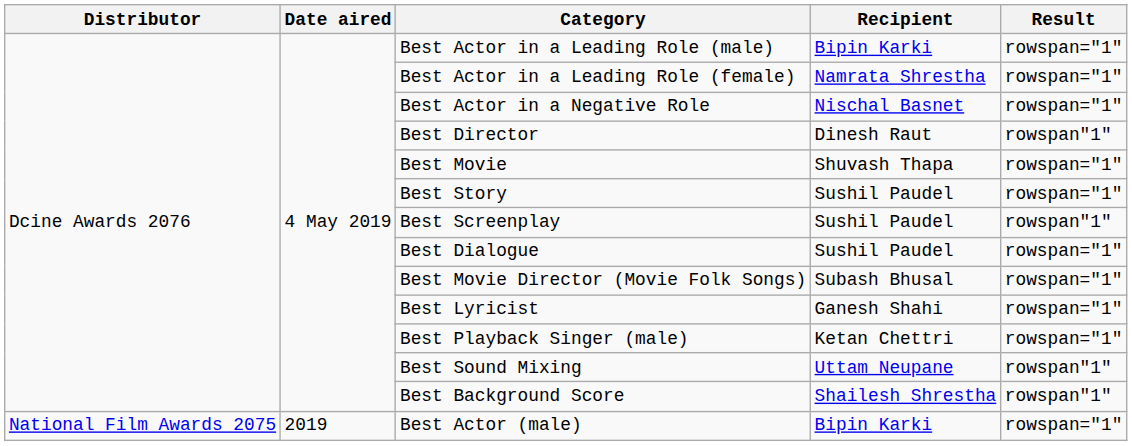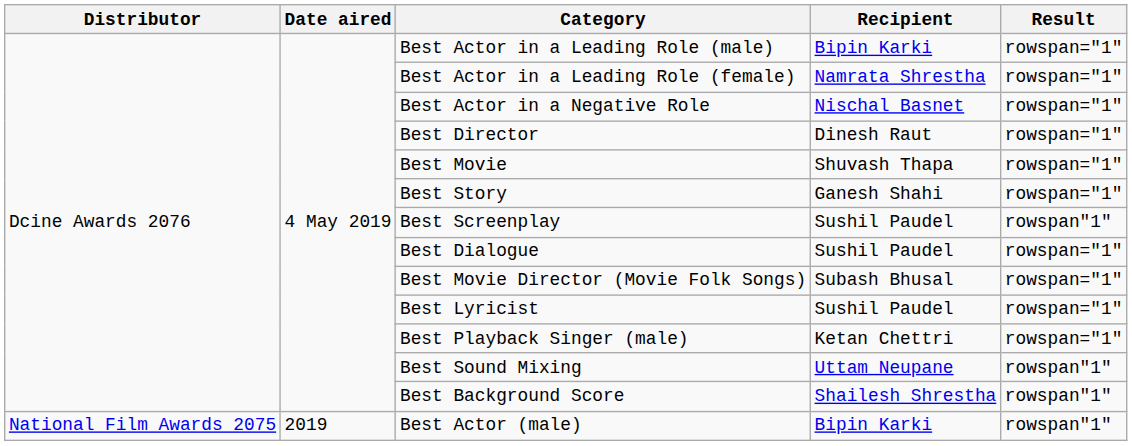(1058, 135) rowspan"1" -> (1064, 135) rowspan="1"
(884, 193) Sushil Paudel -> (879, 193) Ganesh Shahi
(879, 309) Ganesh Shahi -> (884, 309) Sushil Paudel
(1064, 426) rowspan="1" -> (1058, 426) rowspan"1"
